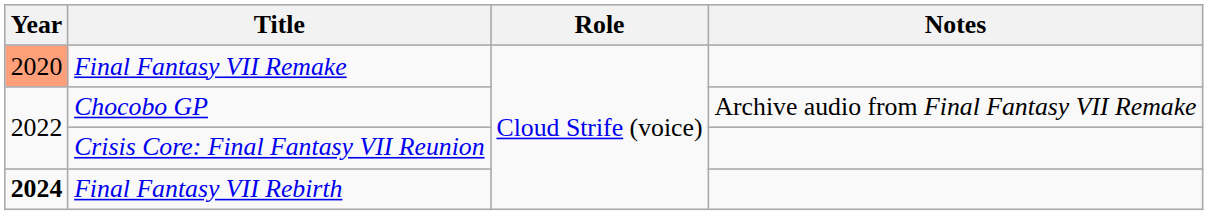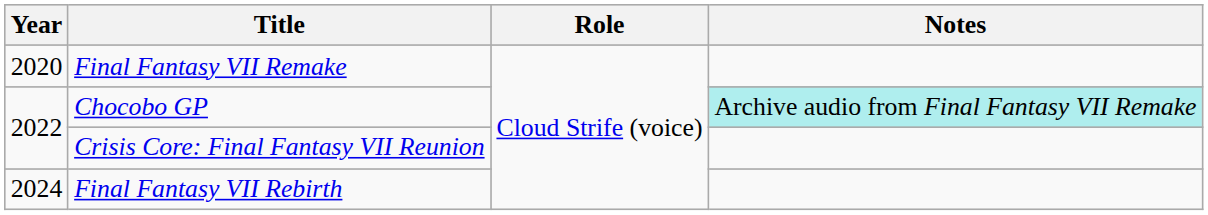(37, 65) lightsalmon background -> (37, 65) no background
(955, 106) no background -> (955, 106) paleturquoise background
(37, 188) bold -> (37, 188) normal
